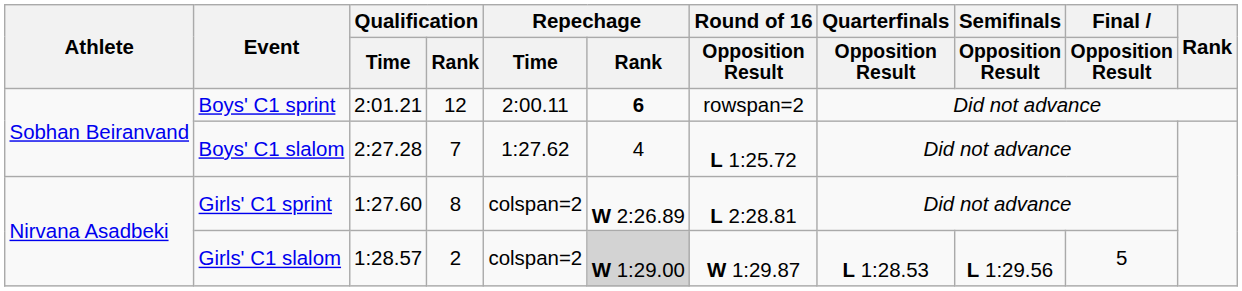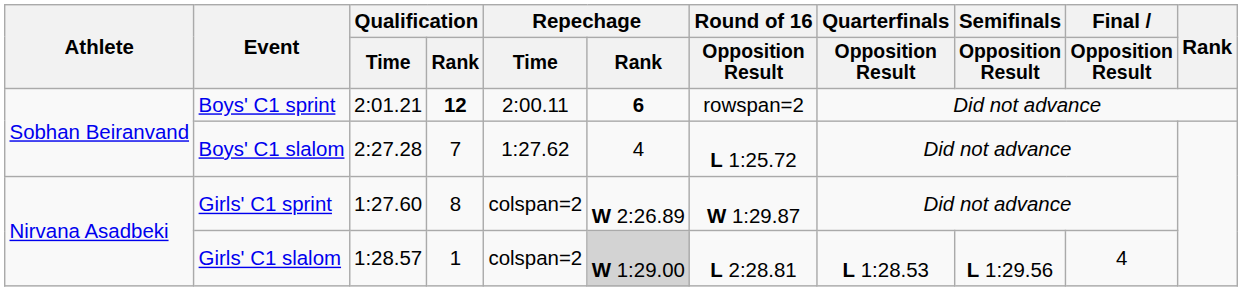(455, 105) normal -> (455, 105) bold
(754, 215) L 2:28.81 -> (754, 215) W 1:29.87
(455, 259) 2 -> (455, 259) 1
(754, 270) W 1:29.87 -> (754, 270) L 2:28.81
(1122, 259) 5 -> (1122, 259) 4
